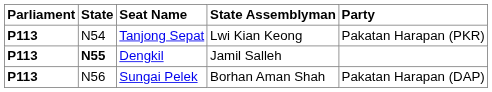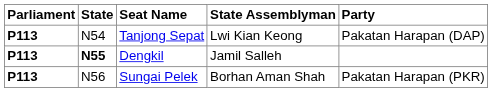(413, 35) Pakatan Harapan (PKR) -> (413, 35) Pakatan Harapan (DAP)
(413, 77) Pakatan Harapan (DAP) -> (413, 77) Pakatan Harapan (PKR)
